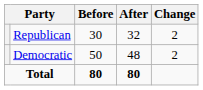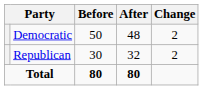rows swapped: (43, 54) <-> (42, 34)
